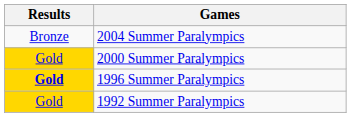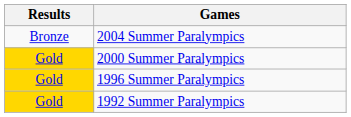(49, 79) bold -> (49, 79) normal
